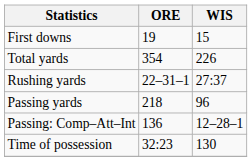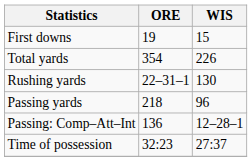(211, 80) 27:37 -> (206, 80) 130
(206, 145) 130 -> (211, 145) 27:37
